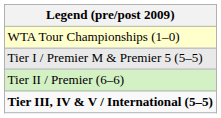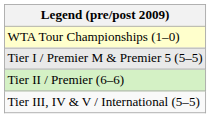(110, 102) bold -> (104, 102) normal
